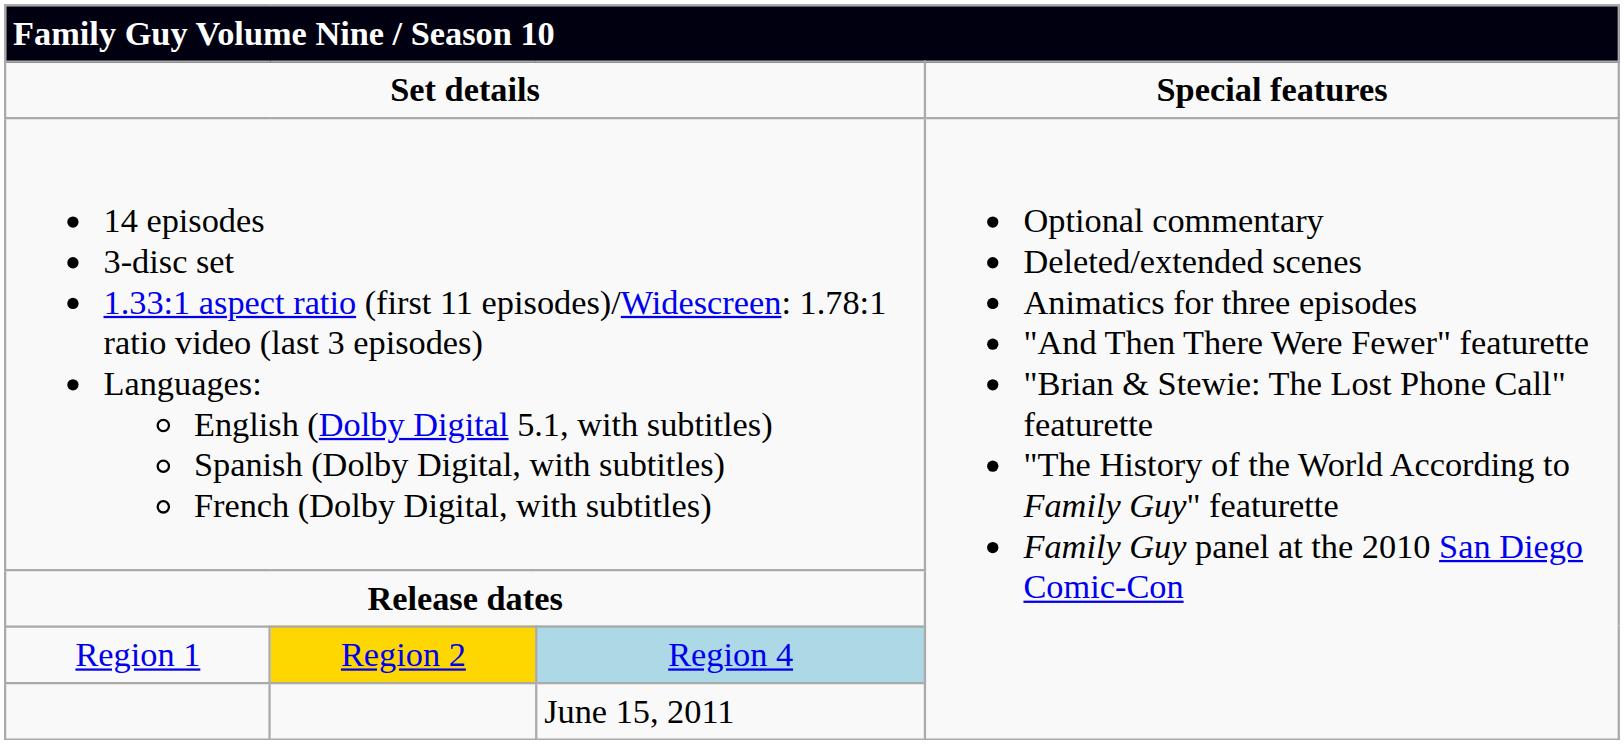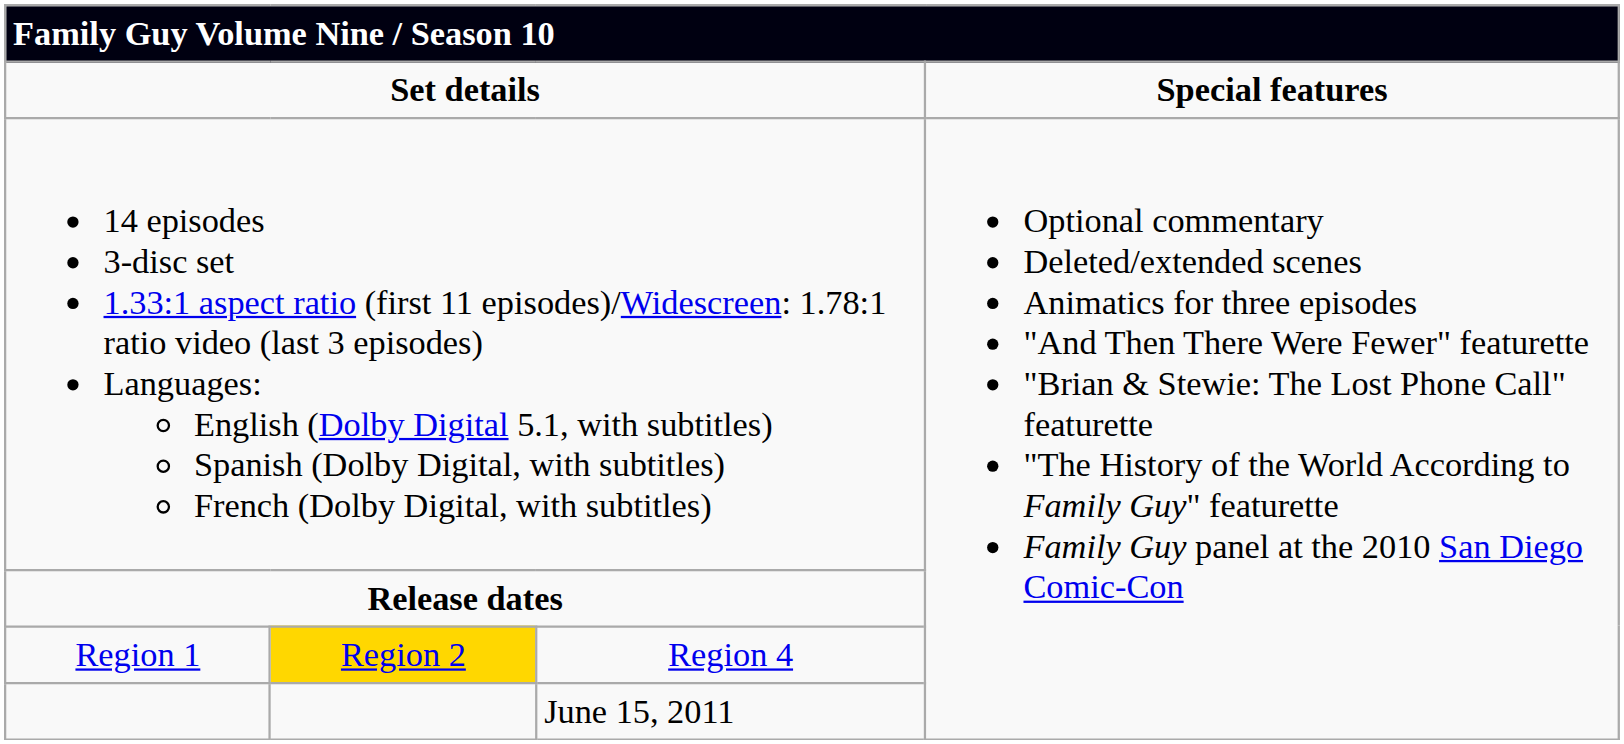(731, 653) lightblue background -> (731, 653) no background
